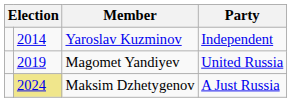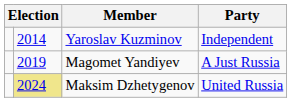(242, 62) United Russia -> (240, 62) A Just Russia
(240, 85) A Just Russia -> (242, 85) United Russia
